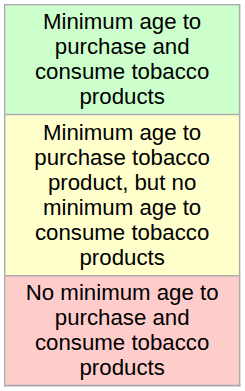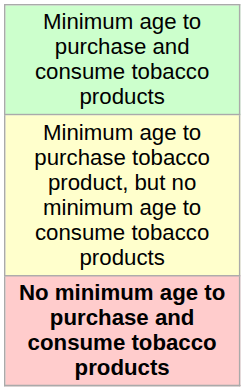(122, 330) normal -> (122, 330) bold
